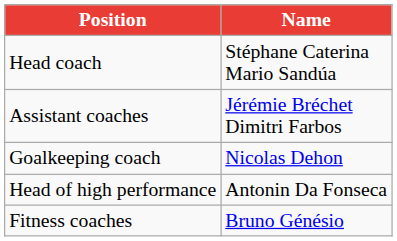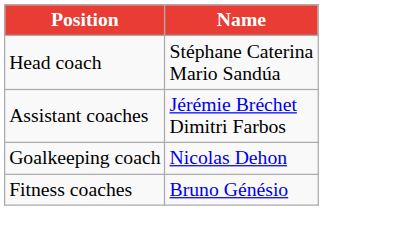- row: (113, 189)
